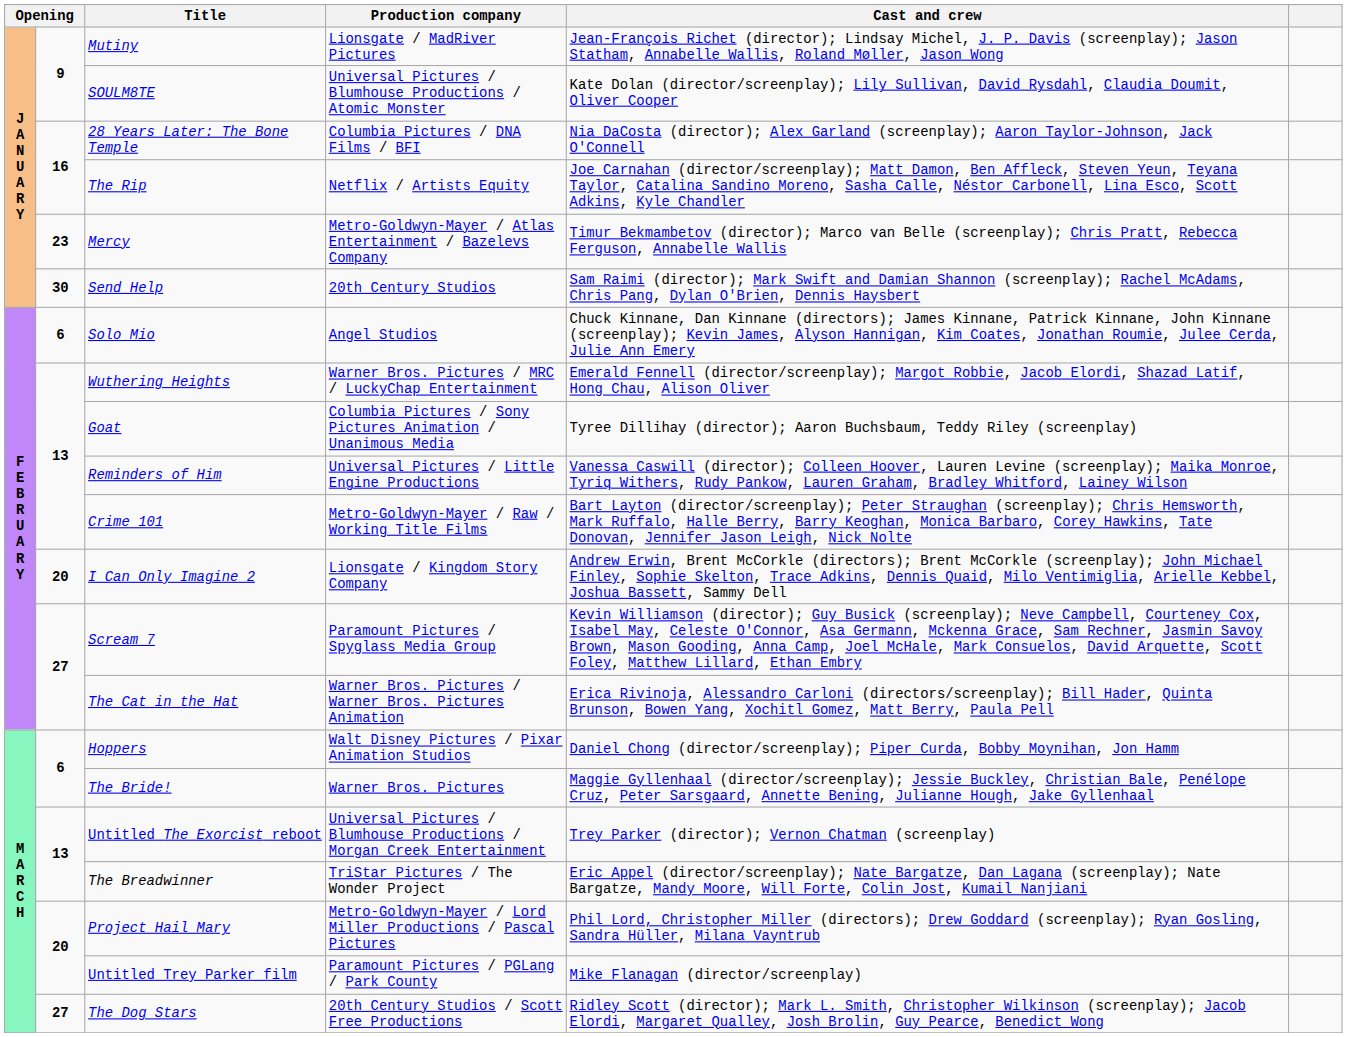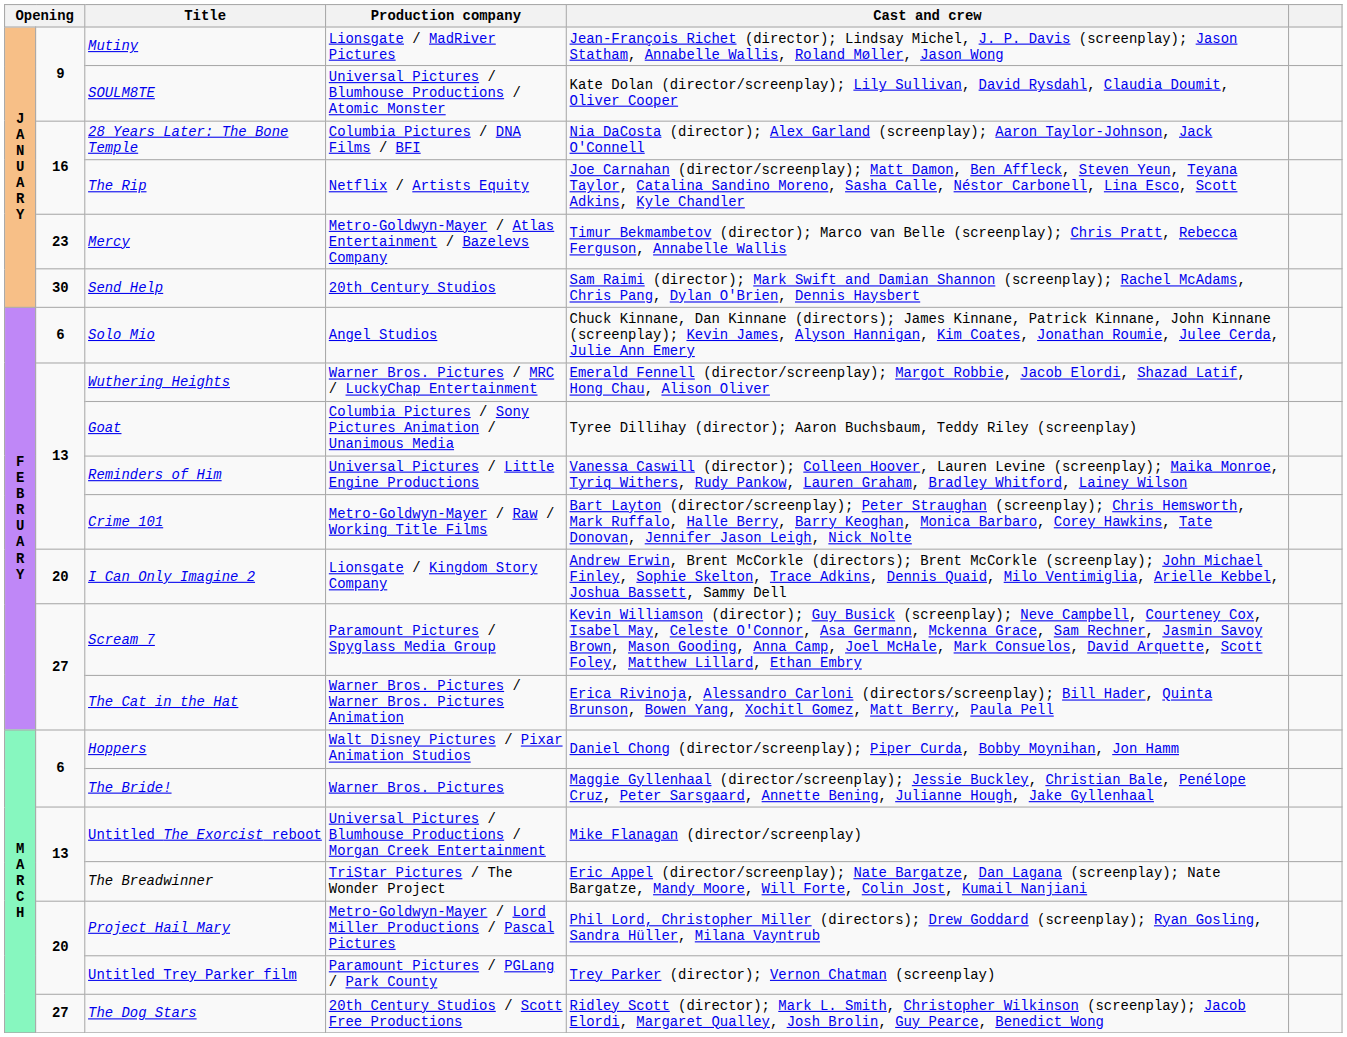(782, 835) Trey Parker (director); Vernon Chatman (screenplay) -> (716, 835) Mike Flanagan (director/screenplay)
(716, 975) Mike Flanagan (director/screenplay) -> (782, 975) Trey Parker (director); Vernon Chatman (screenplay)
